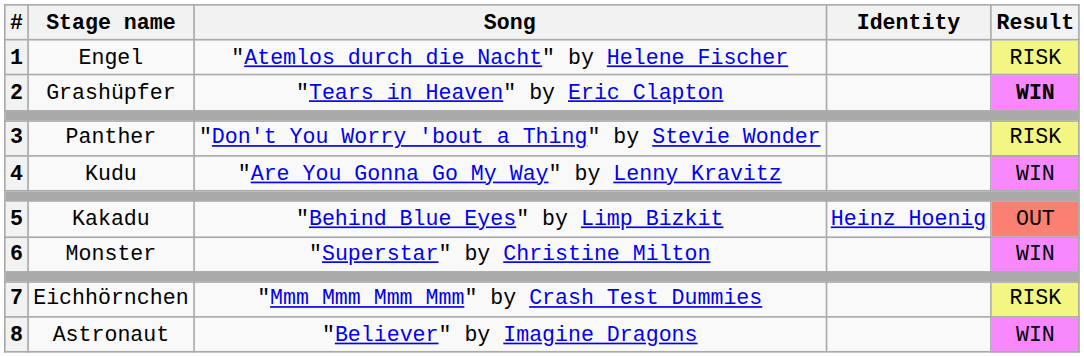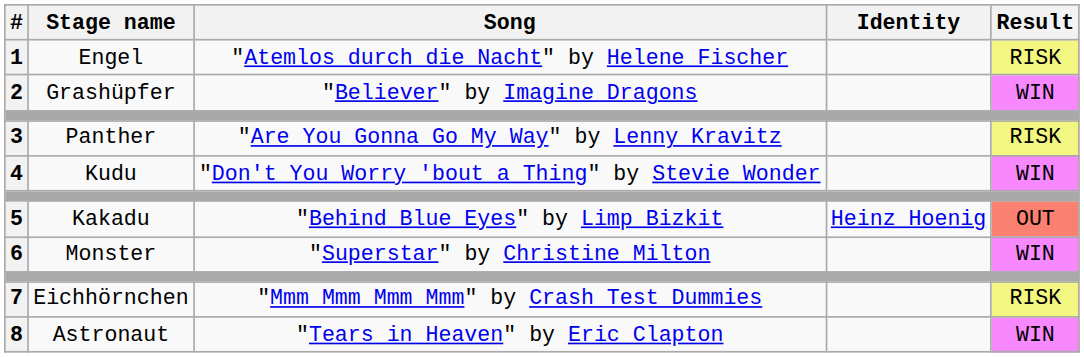(510, 93) "Tears in Heaven" by Eric Clapton -> (510, 93) "Believer" by Imagine Dragons
(1035, 93) bold -> (1035, 93) normal
(510, 138) "Don't You Worry 'bout a Thing" by Stevie Wonder -> (510, 138) "Are You Gonna Go My Way" by Lenny Kravitz
(510, 173) "Are You Gonna Go My Way" by Lenny Kravitz -> (510, 173) "Don't You Worry 'bout a Thing" by Stevie Wonder
(510, 335) "Believer" by Imagine Dragons -> (510, 335) "Tears in Heaven" by Eric Clapton
